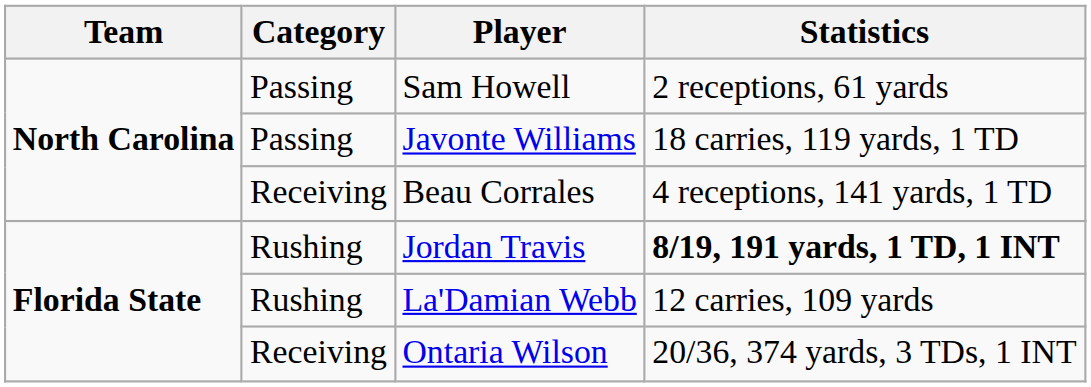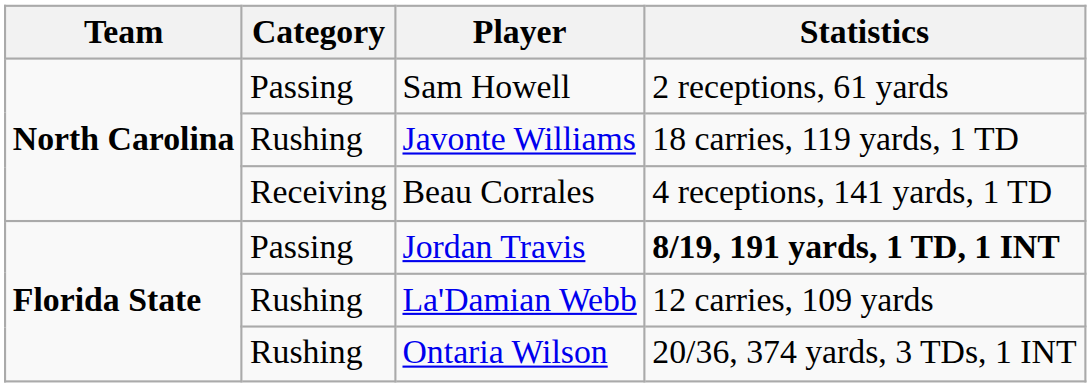(302, 139) Passing -> (306, 139) Rushing
(306, 246) Rushing -> (302, 246) Passing
(318, 353) Receiving -> (306, 353) Rushing
